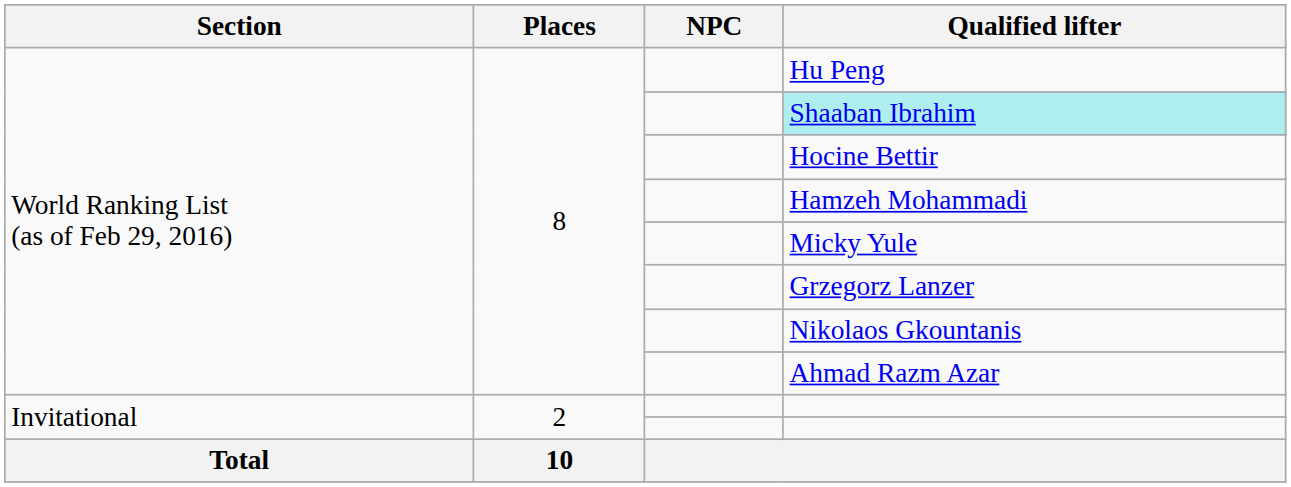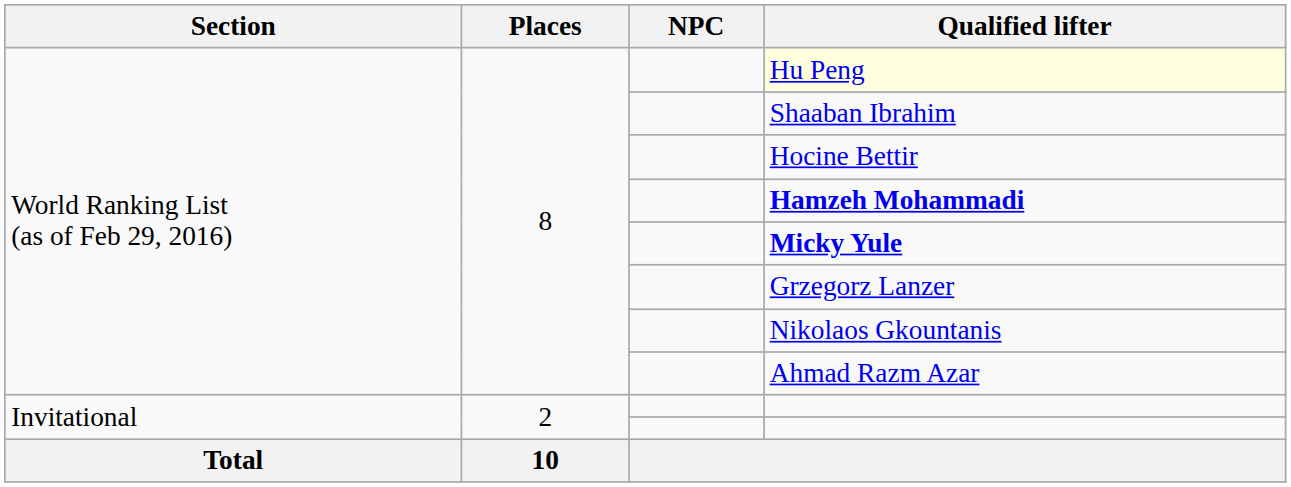(837, 69) no background -> (817, 69) lightyellow background
(883, 112) paleturquoise background -> (863, 112) no background
(909, 199) normal -> (897, 199) bold
(853, 243) normal -> (836, 243) bold
